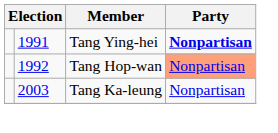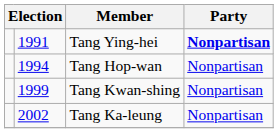(33, 66) 1992 -> (33, 66) 1994
(207, 66) lightsalmon background -> (225, 66) no background
+ row: (125, 90)
(33, 90) 2003 -> (33, 115) 2002
